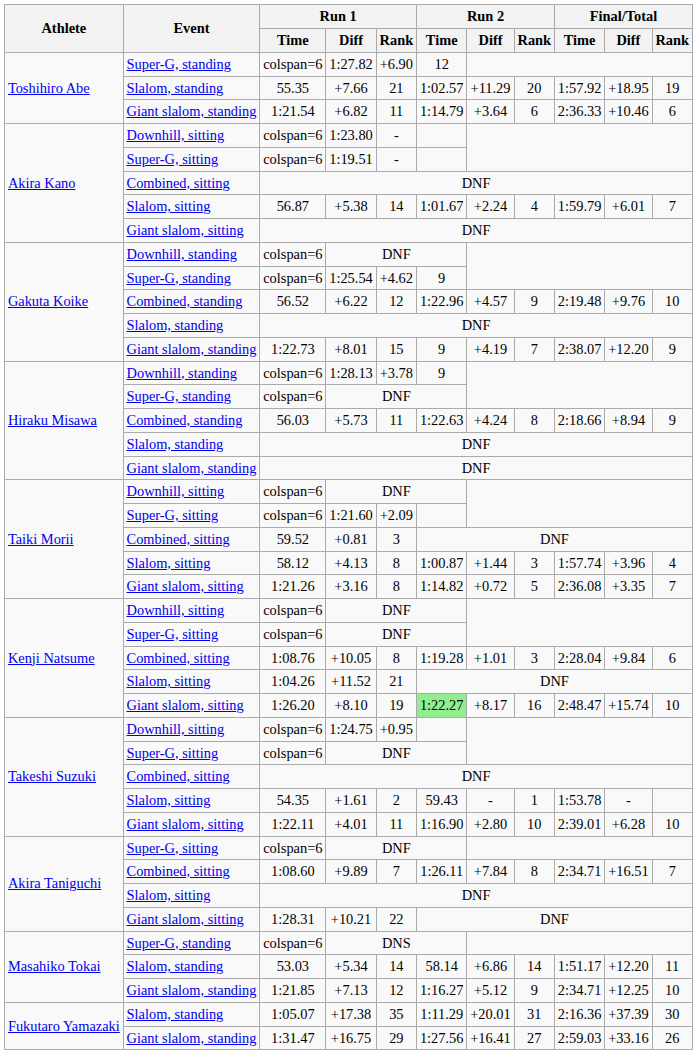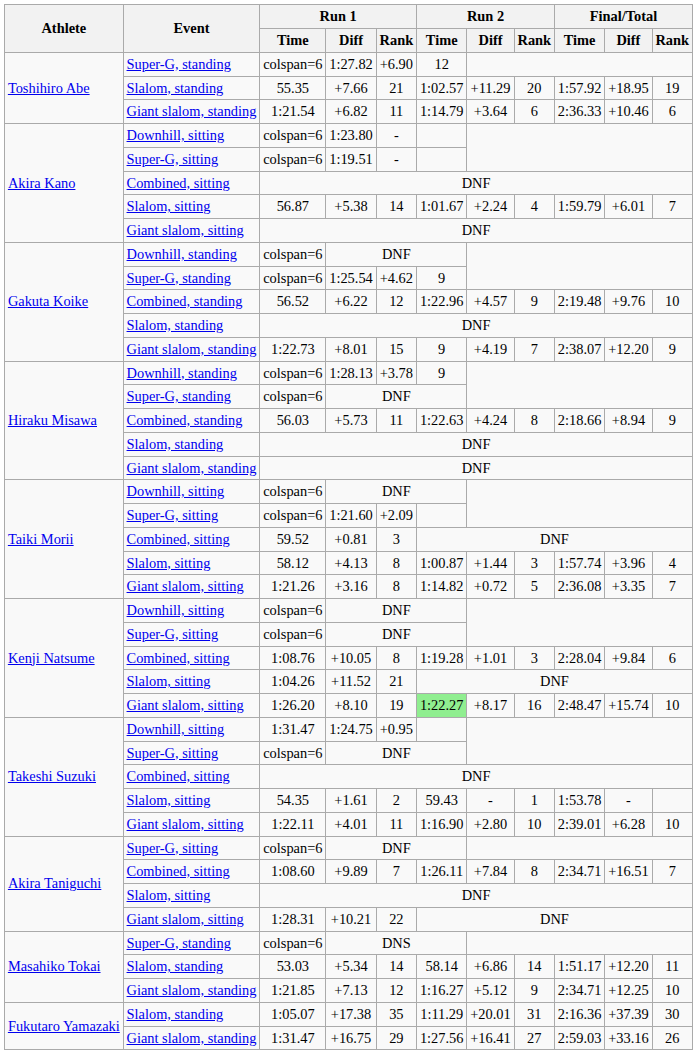(293, 729) colspan=6 -> (293, 729) 1:31.47
